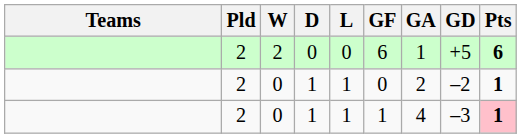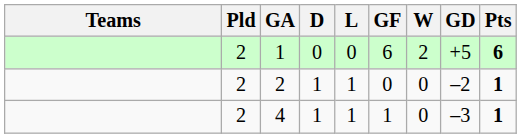columns swapped: (277, 20) <-> (421, 20)
(498, 116) pink background -> (498, 116) no background
